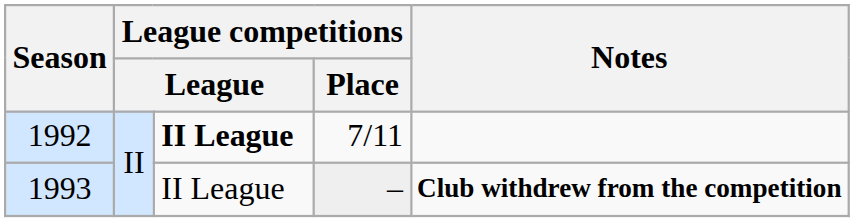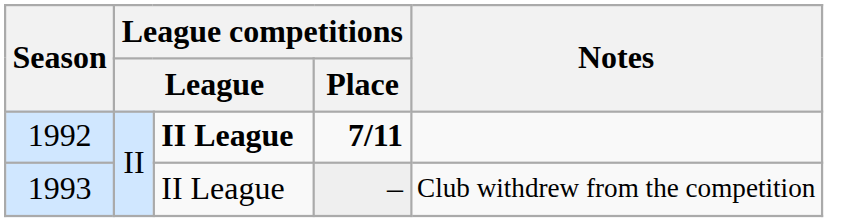(375, 136) normal -> (375, 136) bold
(629, 189) bold -> (616, 189) normal
